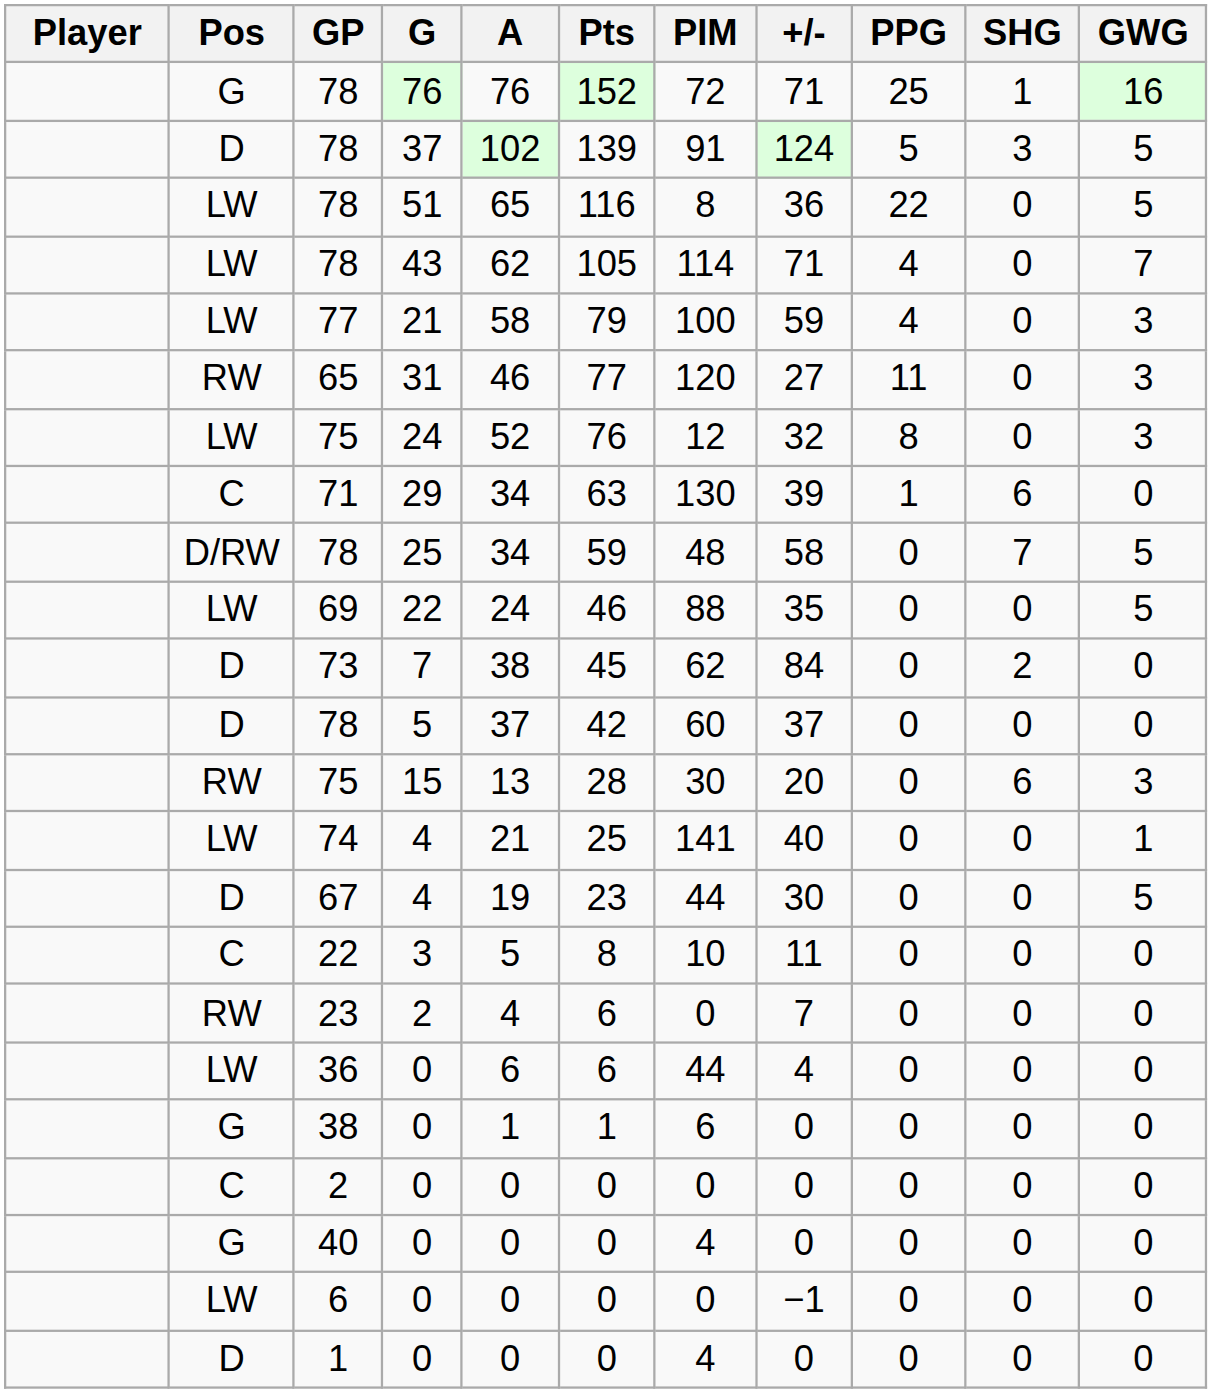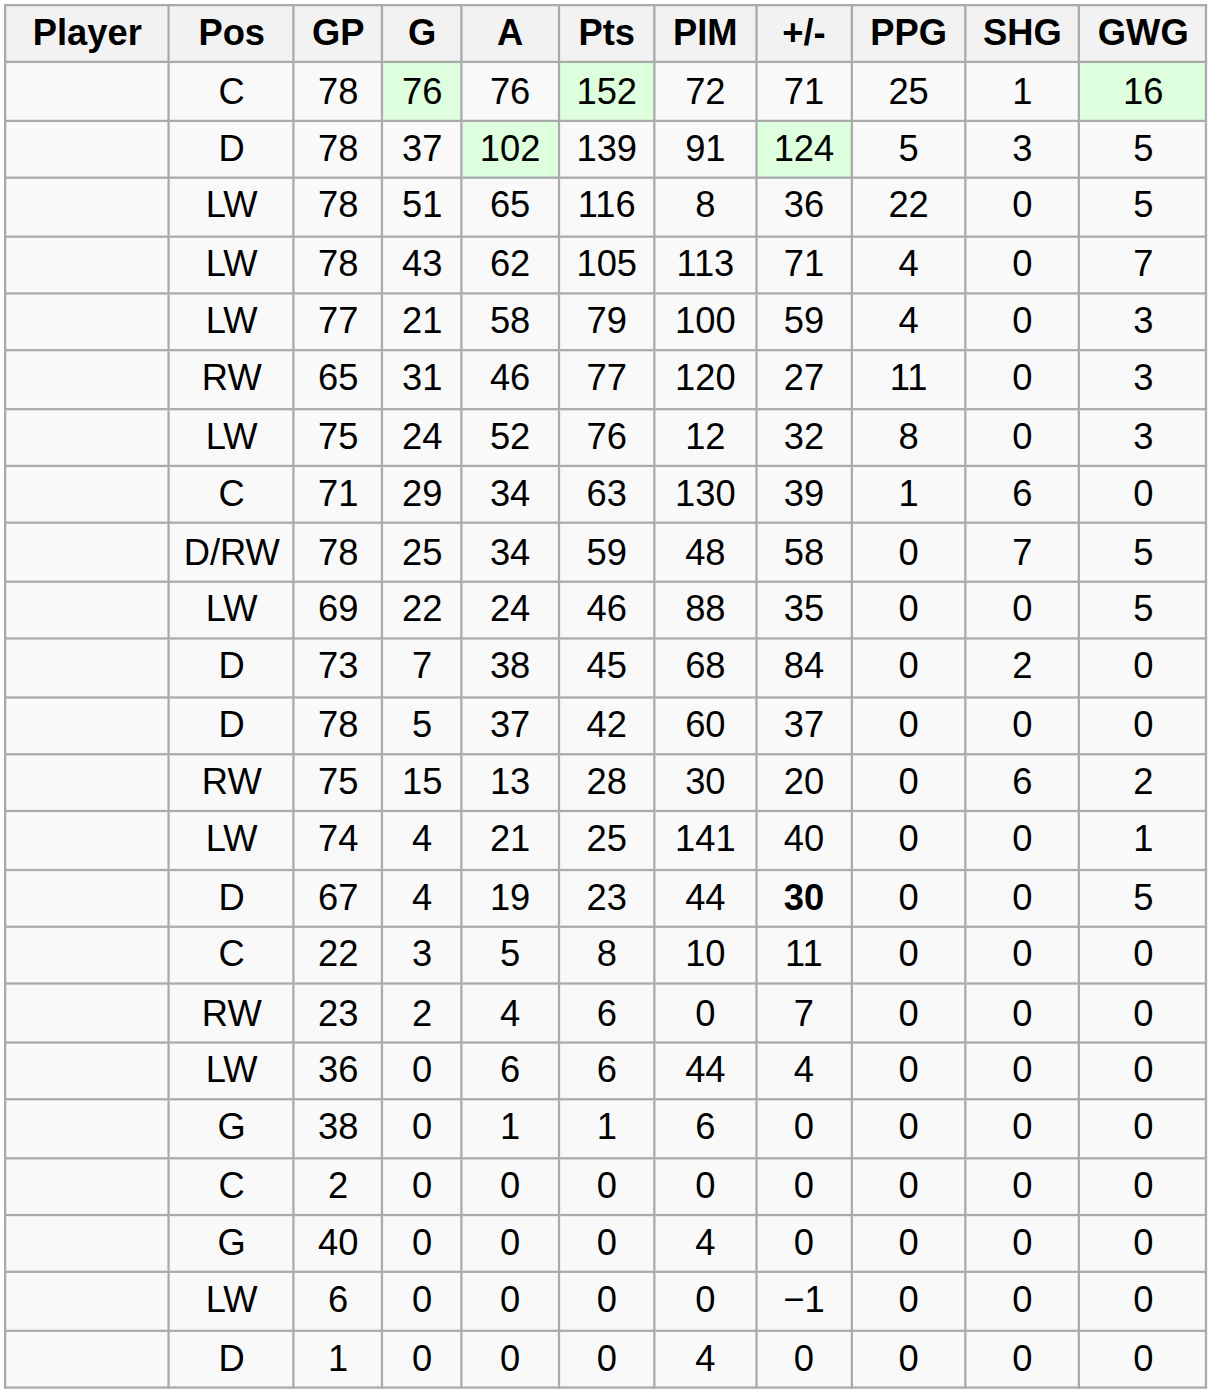(232, 90) G -> (232, 90) C
(705, 263) 114 -> (705, 263) 113
(705, 666) 62 -> (705, 666) 68
(1143, 782) 3 -> (1143, 782) 2
(804, 897) normal -> (804, 897) bold
